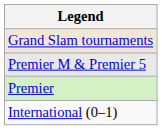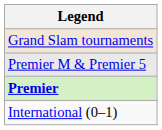(31, 88) normal -> (33, 88) bold
